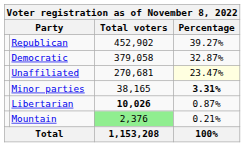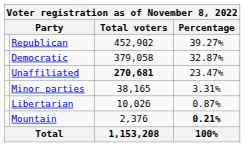(134, 73) normal -> (134, 73) bold
(207, 73) lightyellow background -> (207, 73) no background
(207, 88) bold -> (207, 88) normal
(134, 104) bold -> (134, 104) normal
(134, 119) lightgreen background -> (134, 119) no background
(207, 119) normal -> (207, 119) bold
